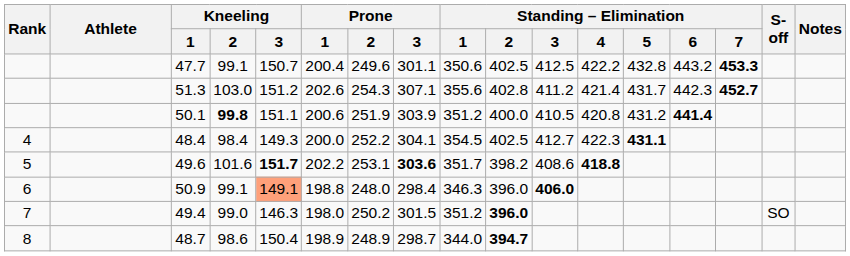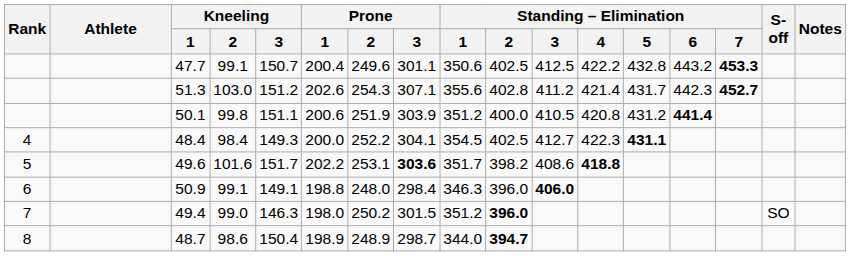(233, 115) bold -> (233, 115) normal
(279, 164) bold -> (279, 164) normal
(279, 189) lightsalmon background -> (279, 189) no background
